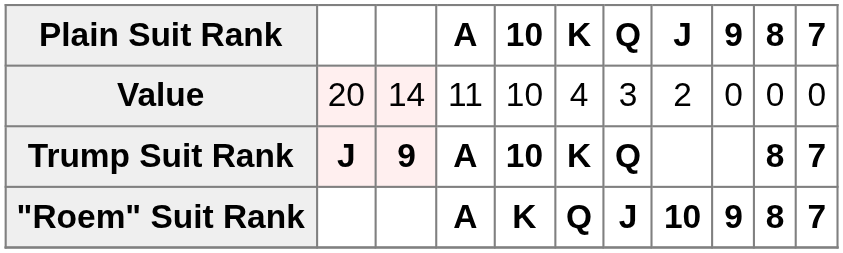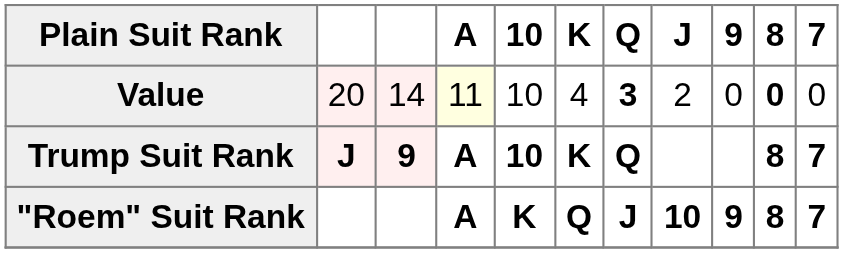(465, 95) no background -> (465, 95) lightyellow background
(628, 95) normal -> (628, 95) bold
(775, 95) normal -> (775, 95) bold
